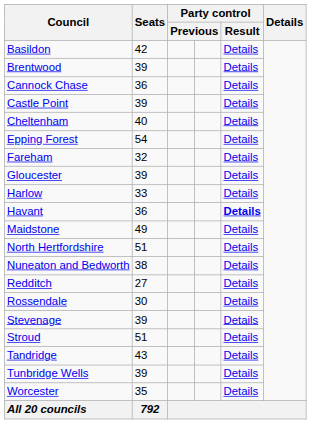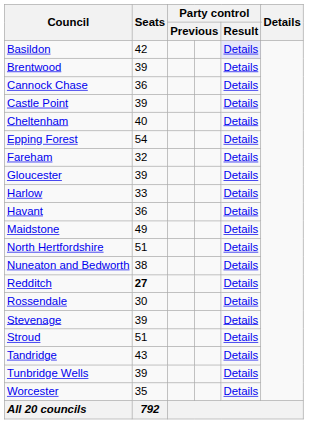(241, 49) no background -> (241, 49) lavender background
(242, 211) bold -> (241, 211) normal
(141, 283) normal -> (141, 283) bold
